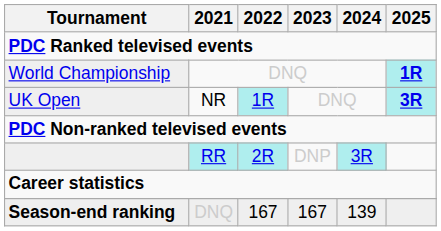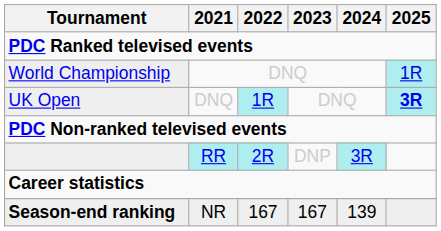(411, 73) bold -> (411, 73) normal
(214, 101) NR -> (214, 101) DNQ
(214, 211) DNQ -> (214, 211) NR
